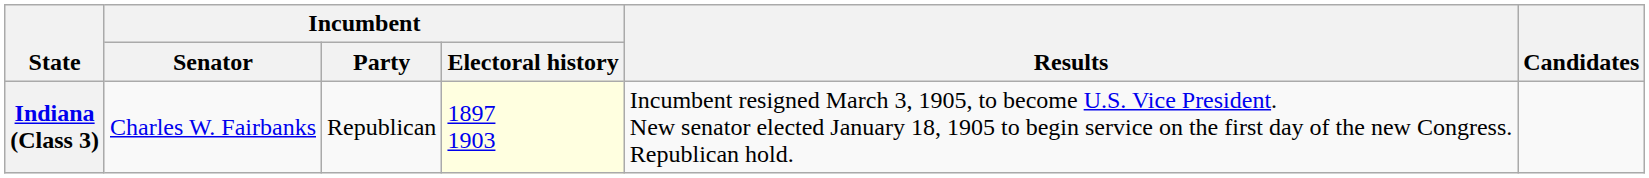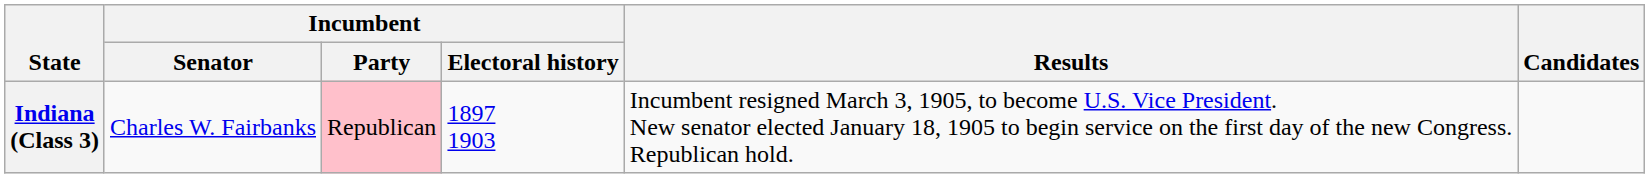(382, 126) no background -> (382, 126) pink background
(471, 126) lightyellow background -> (471, 126) no background
